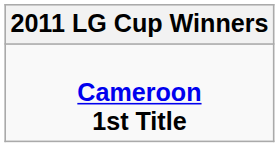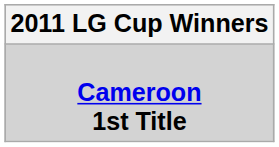(139, 106) no background -> (139, 106) lightgrey background
